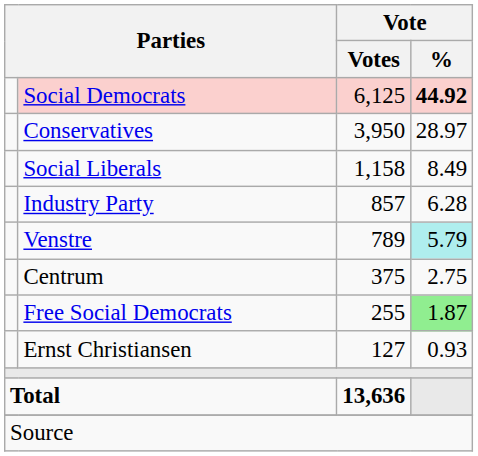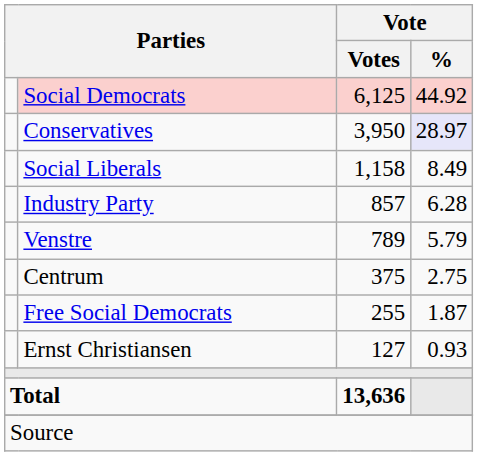(441, 95) bold -> (441, 95) normal
(441, 131) no background -> (441, 131) lavender background
(447, 240) paleturquoise background -> (447, 240) no background
(447, 312) lightgreen background -> (447, 312) no background
